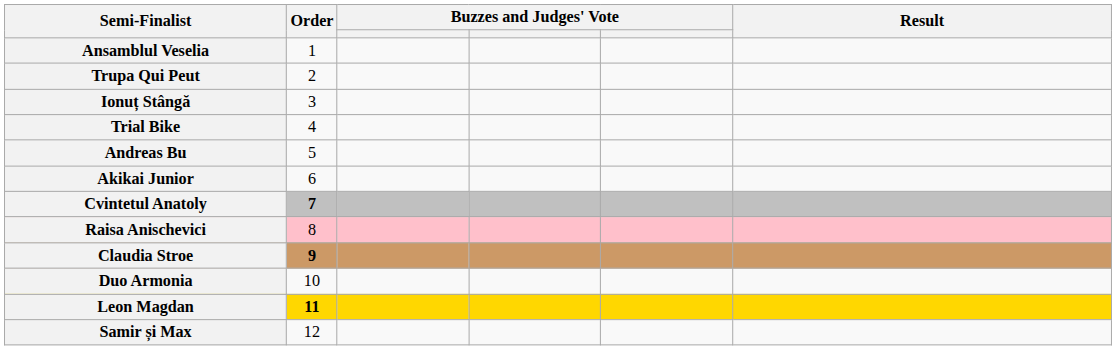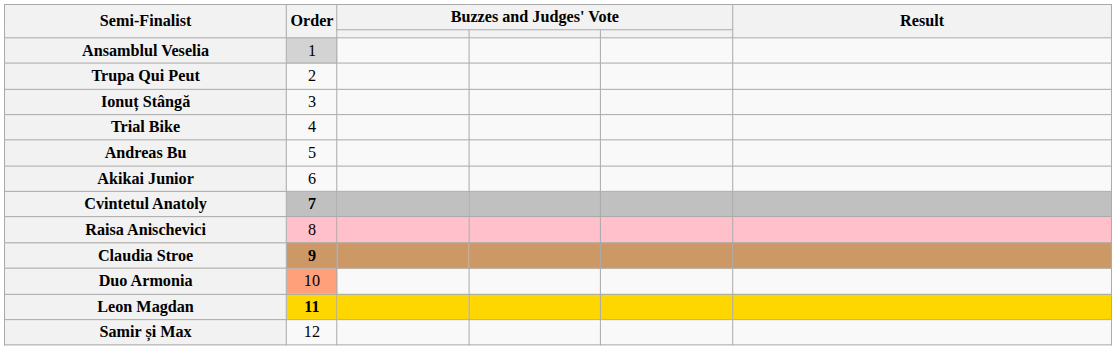(312, 50) no background -> (312, 50) lightgrey background
(312, 281) no background -> (312, 281) lightsalmon background
